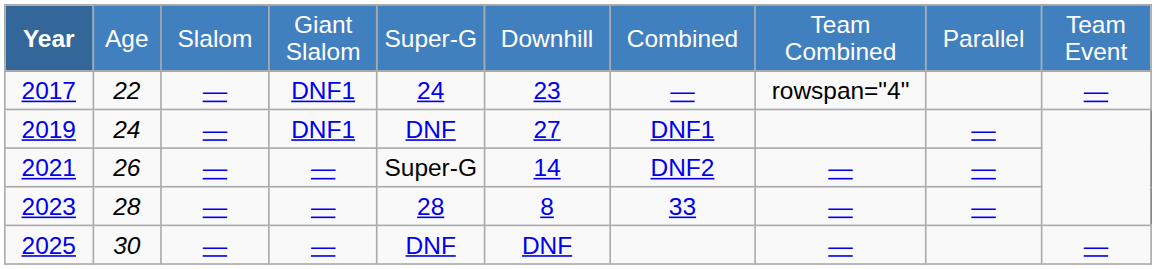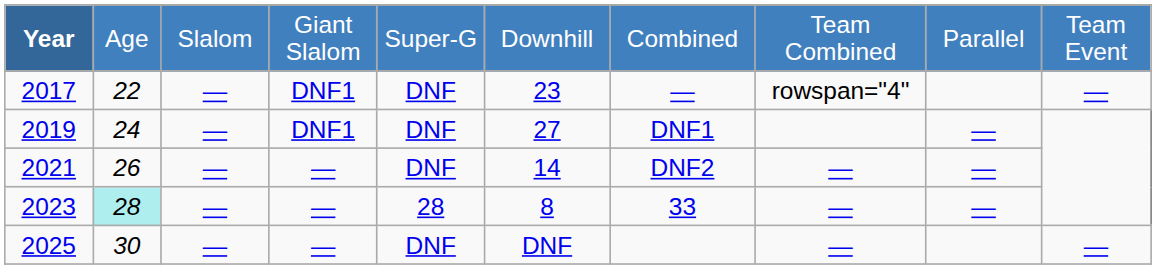(431, 90) 24 -> (431, 90) DNF
(431, 168) Super-G -> (431, 168) DNF
(127, 207) no background -> (127, 207) paleturquoise background
